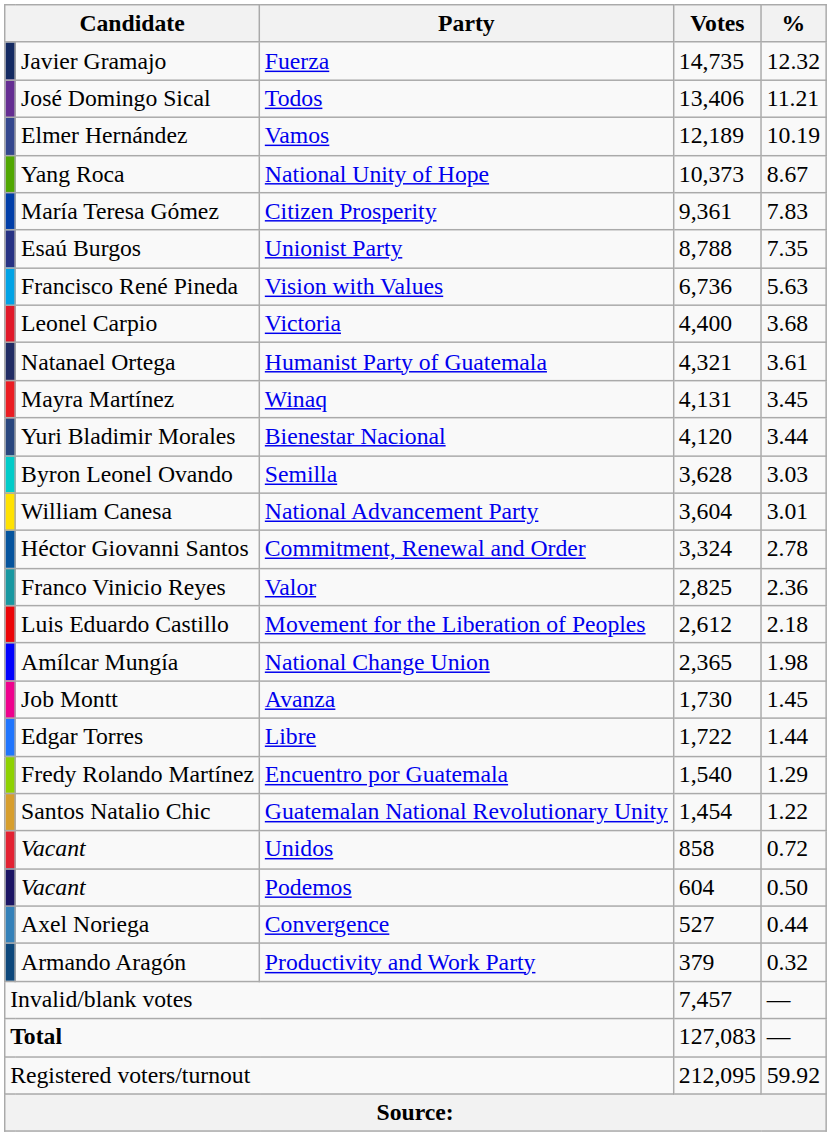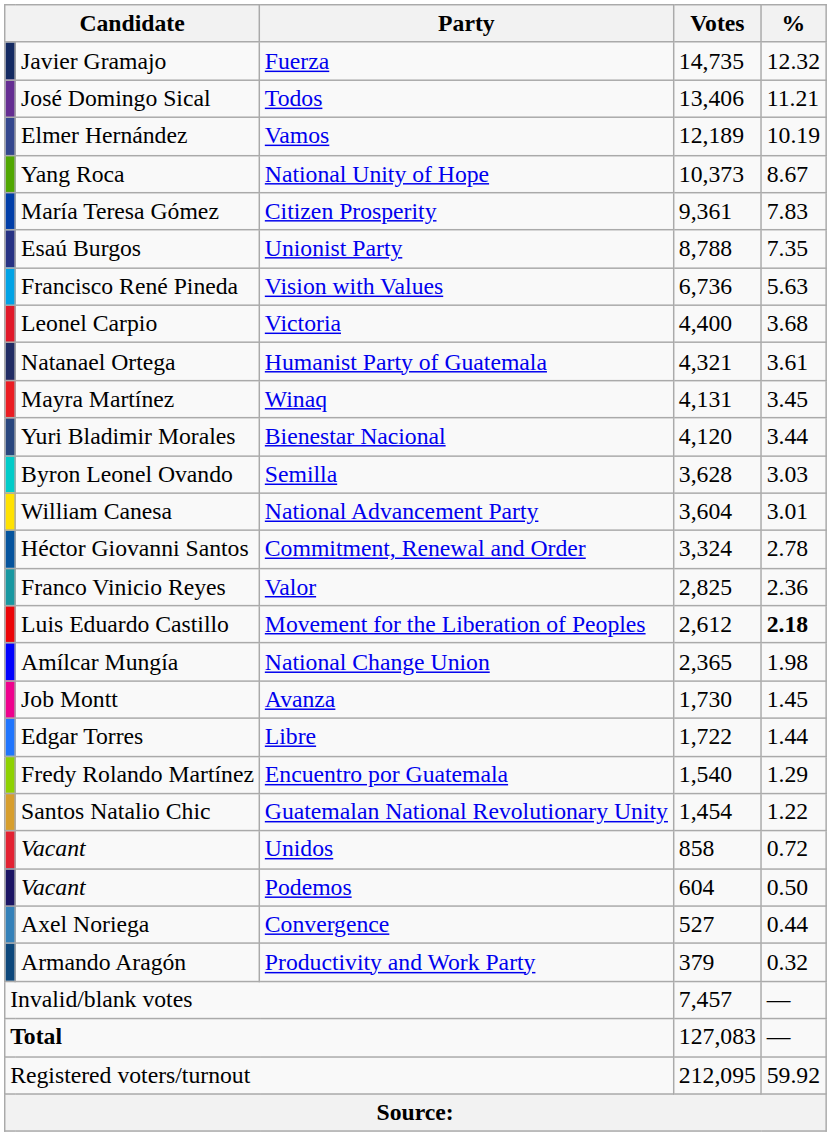(787, 624) normal -> (787, 624) bold
